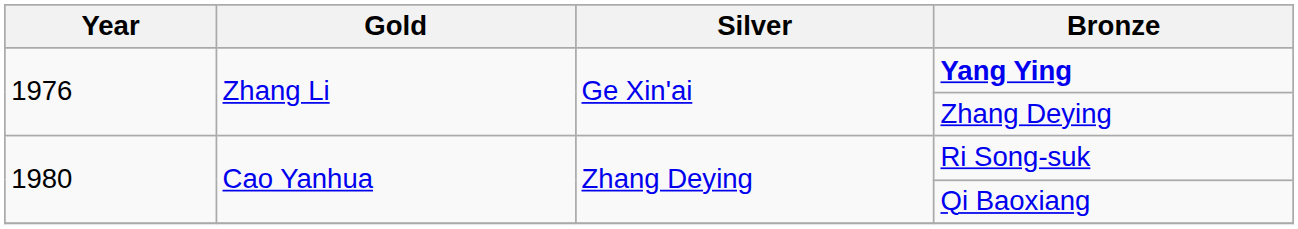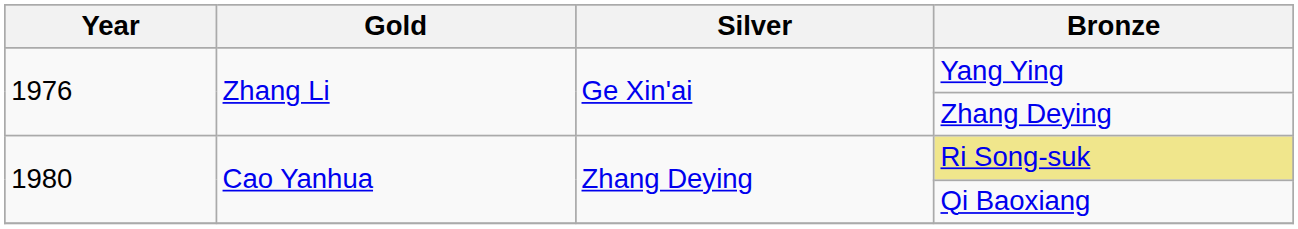(1006, 69) bold -> (1002, 69) normal
(1015, 157) no background -> (1015, 157) khaki background
